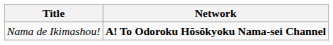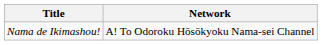(216, 31) bold -> (210, 31) normal
